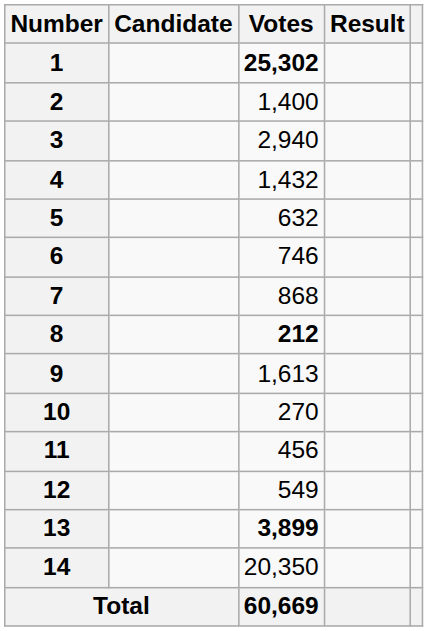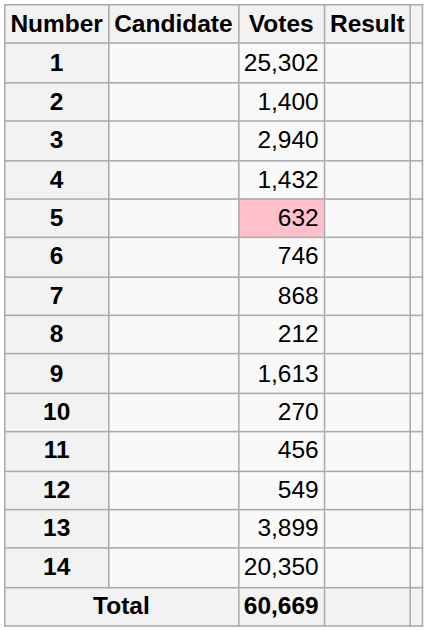(281, 62) bold -> (281, 62) normal
(298, 218) no background -> (298, 218) pink background
(298, 334) bold -> (298, 334) normal
(288, 528) bold -> (288, 528) normal
